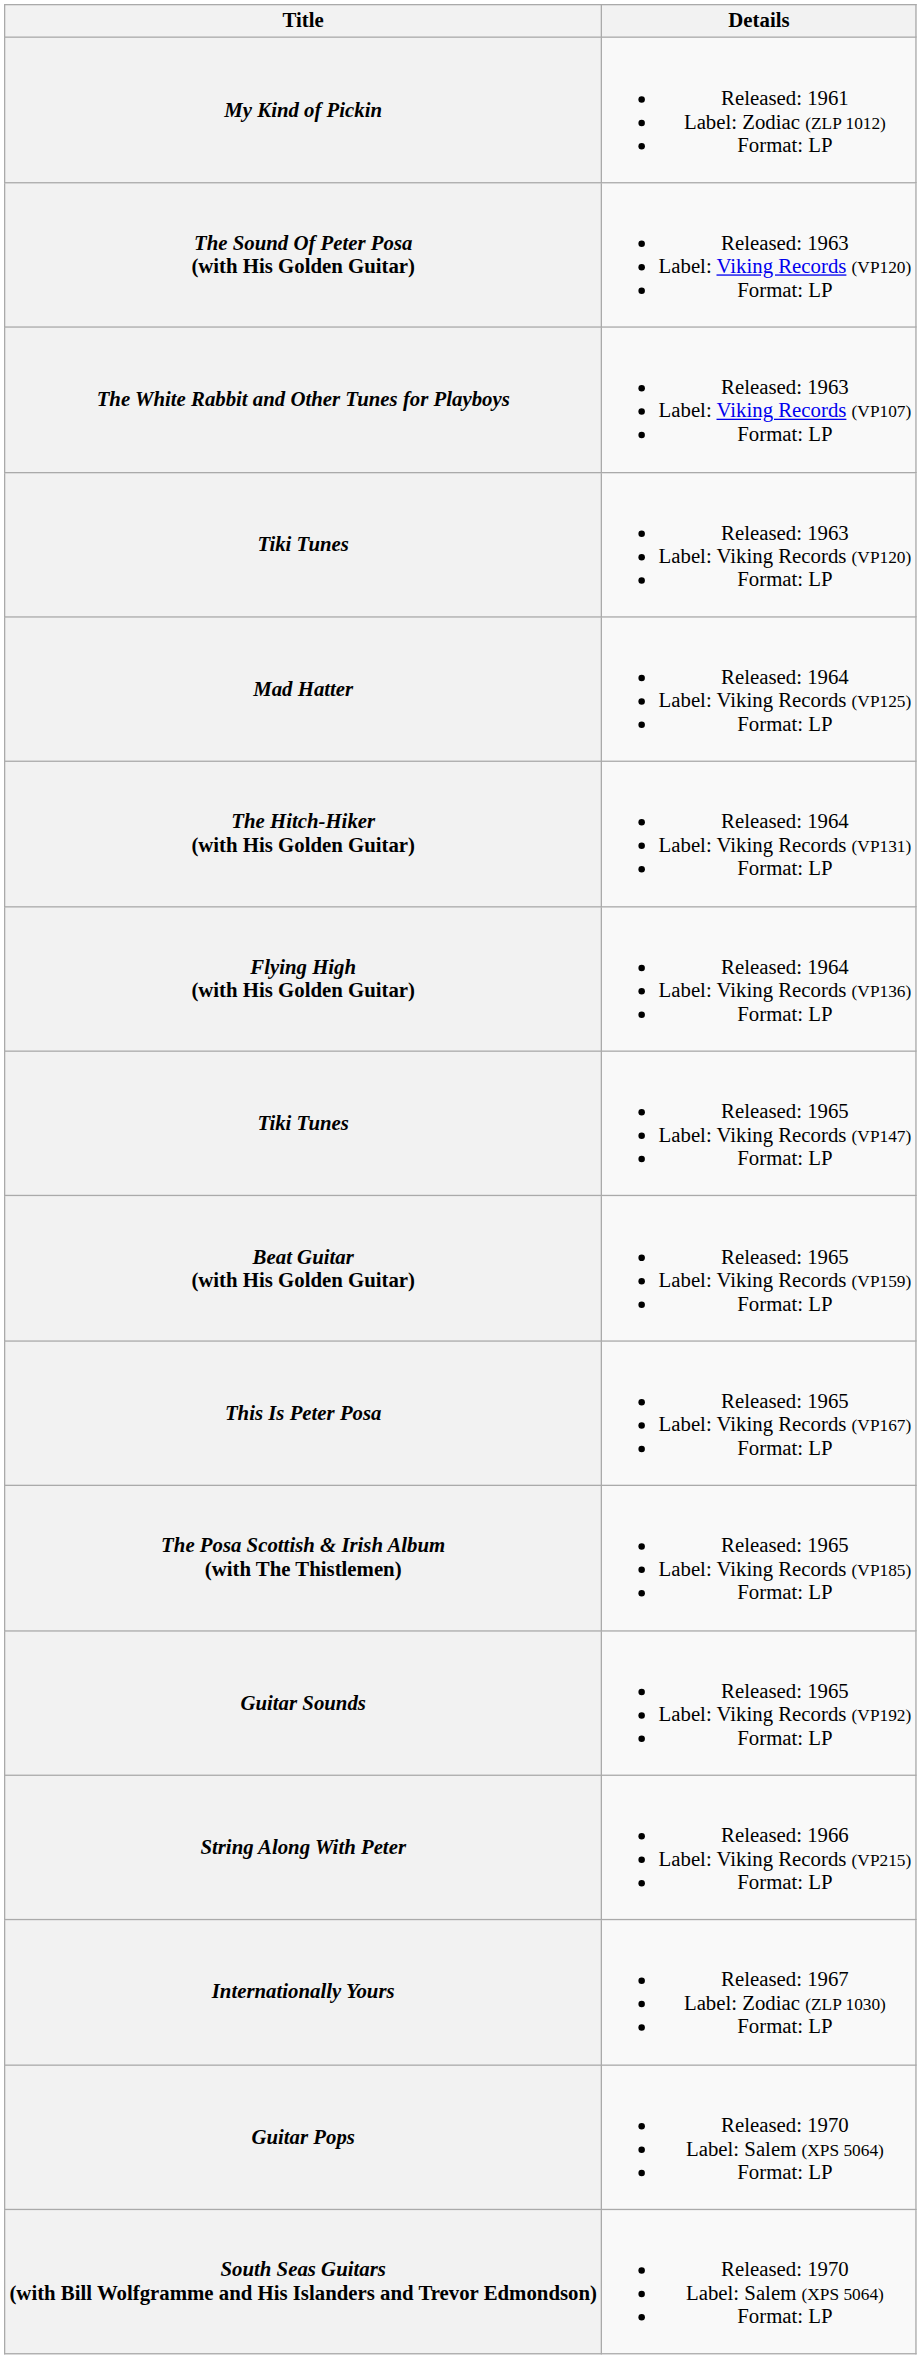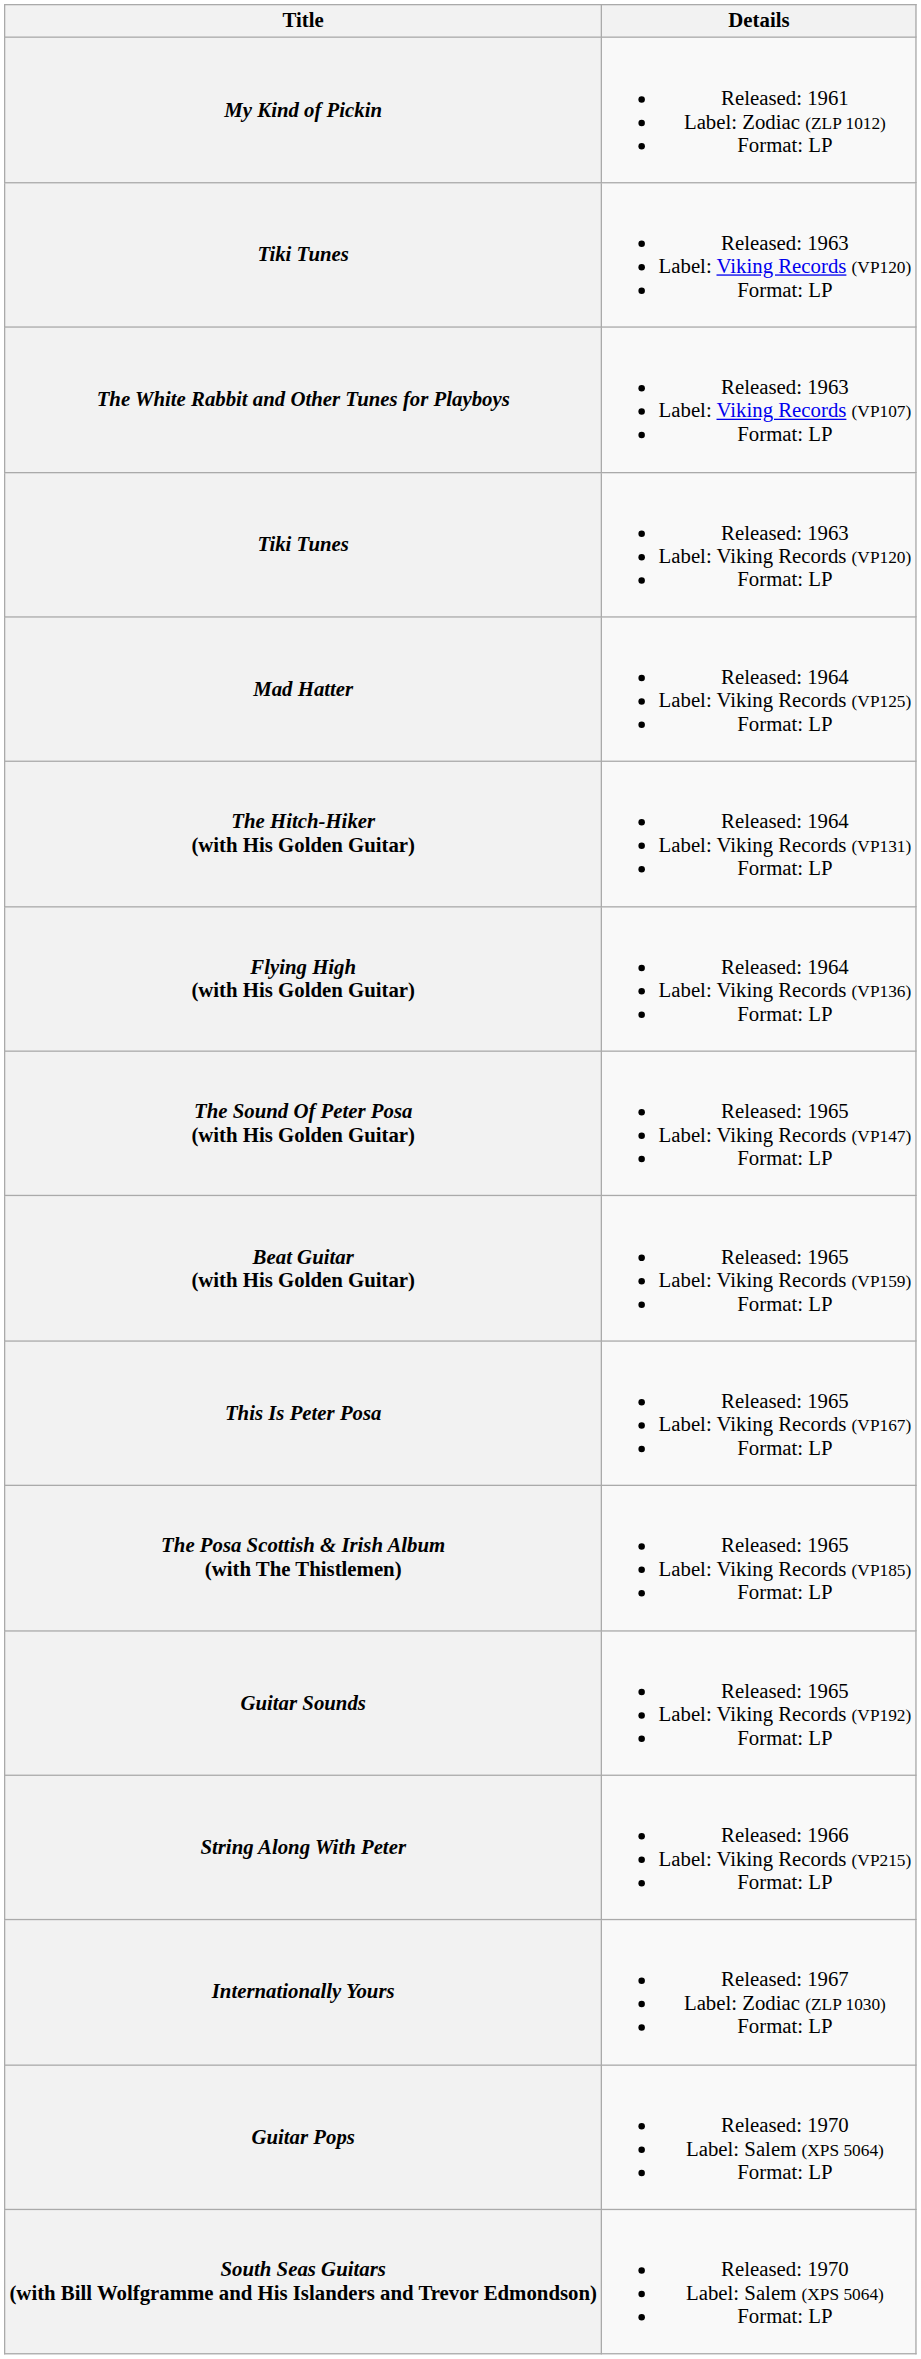(303, 254) The Sound Of Peter Posa (with His Golden Guitar) -> (303, 254) Tiki Tunes
(303, 1123) Tiki Tunes -> (303, 1123) The Sound Of Peter Posa (with His Golden Guitar)
